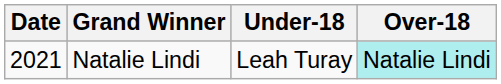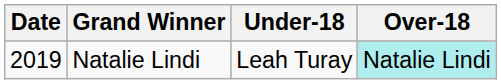(36, 59) 2021 -> (36, 59) 2019
